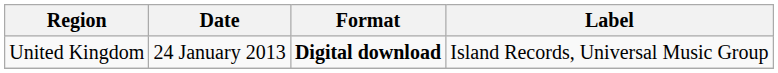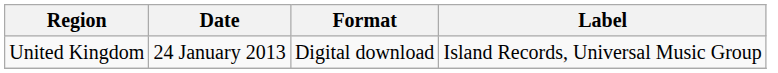(368, 52) bold -> (365, 52) normal
